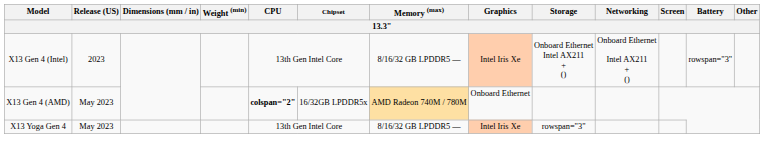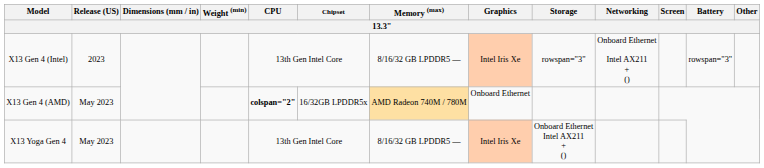(564, 60) Onboard Ethernet Intel AX211 + () -> (564, 60) rowspan="3"
(564, 126) rowspan="3" -> (564, 141) Onboard Ethernet Intel AX211 + ()
